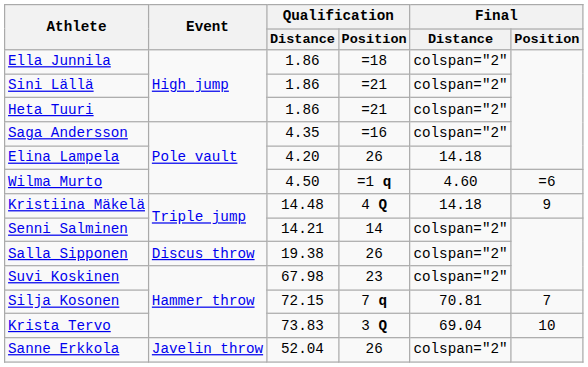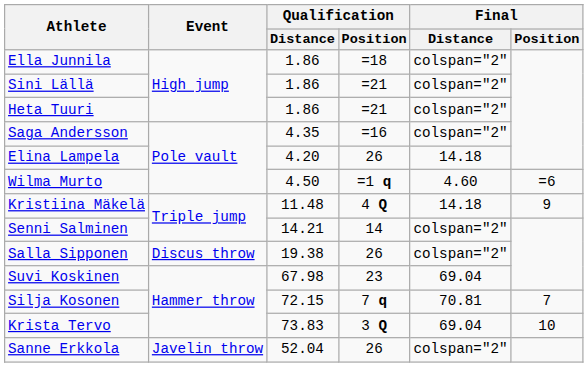(302, 205) 14.48 -> (302, 205) 11.48
(461, 277) colspan="2" -> (460, 277) 69.04
